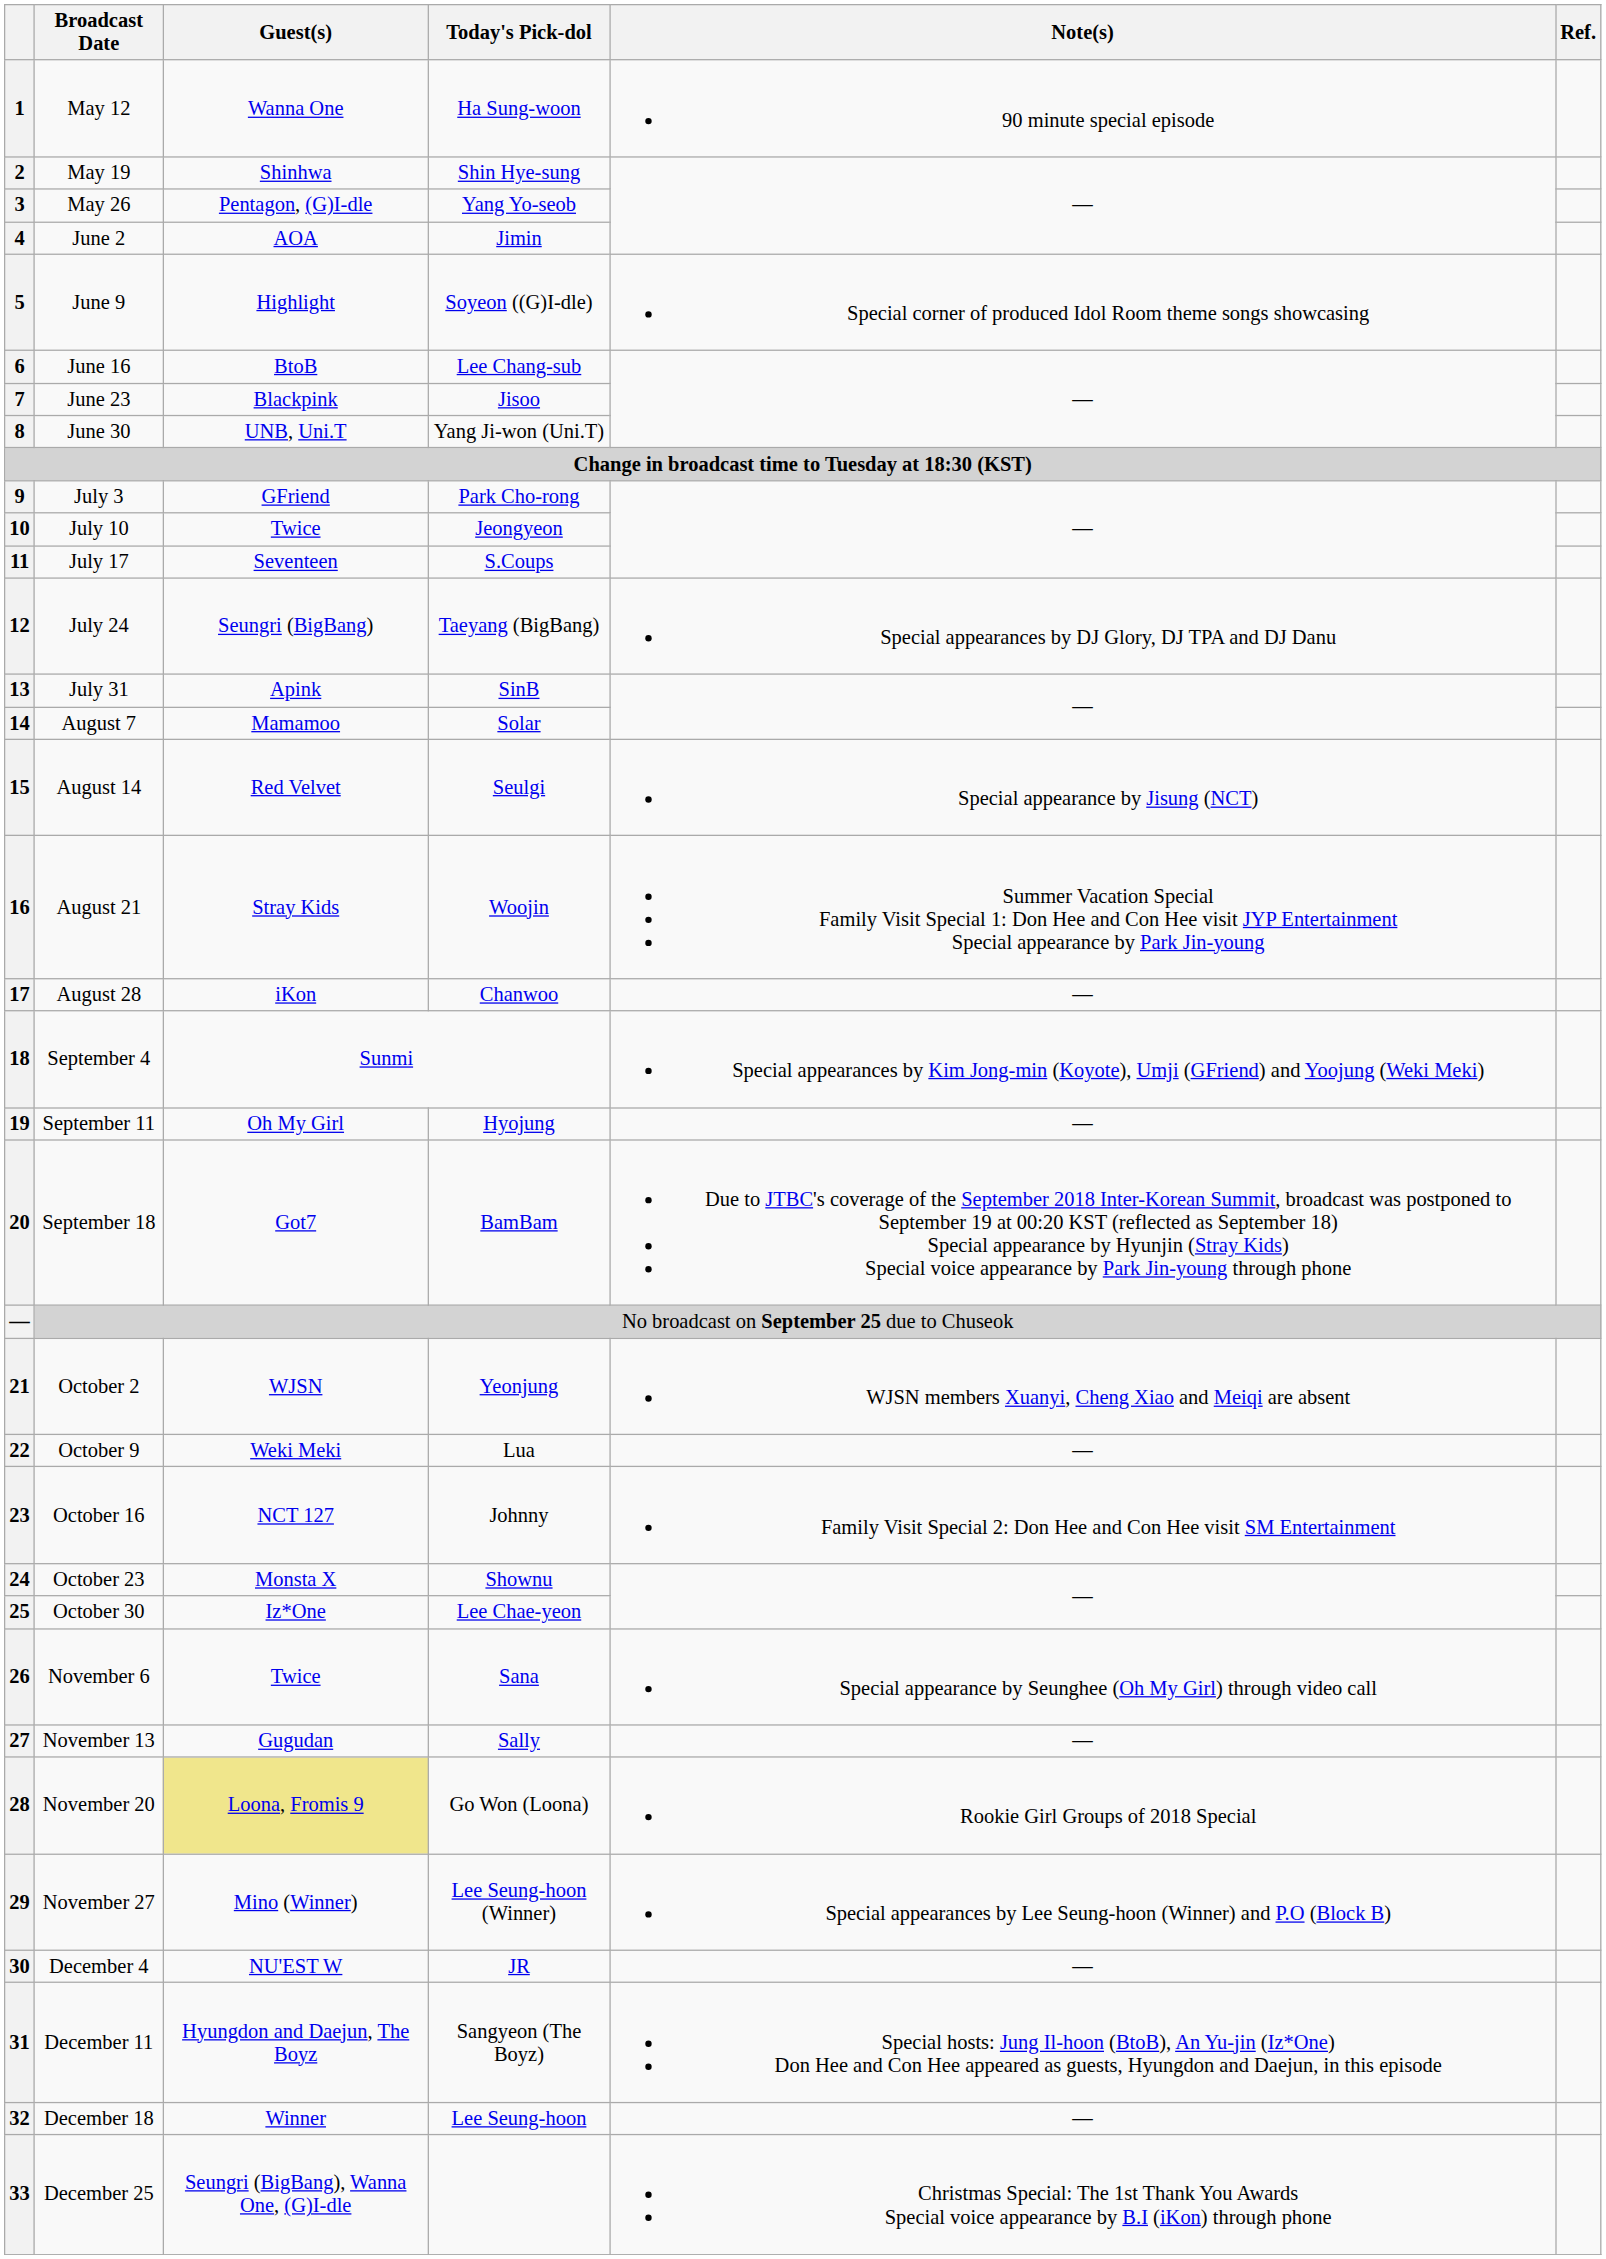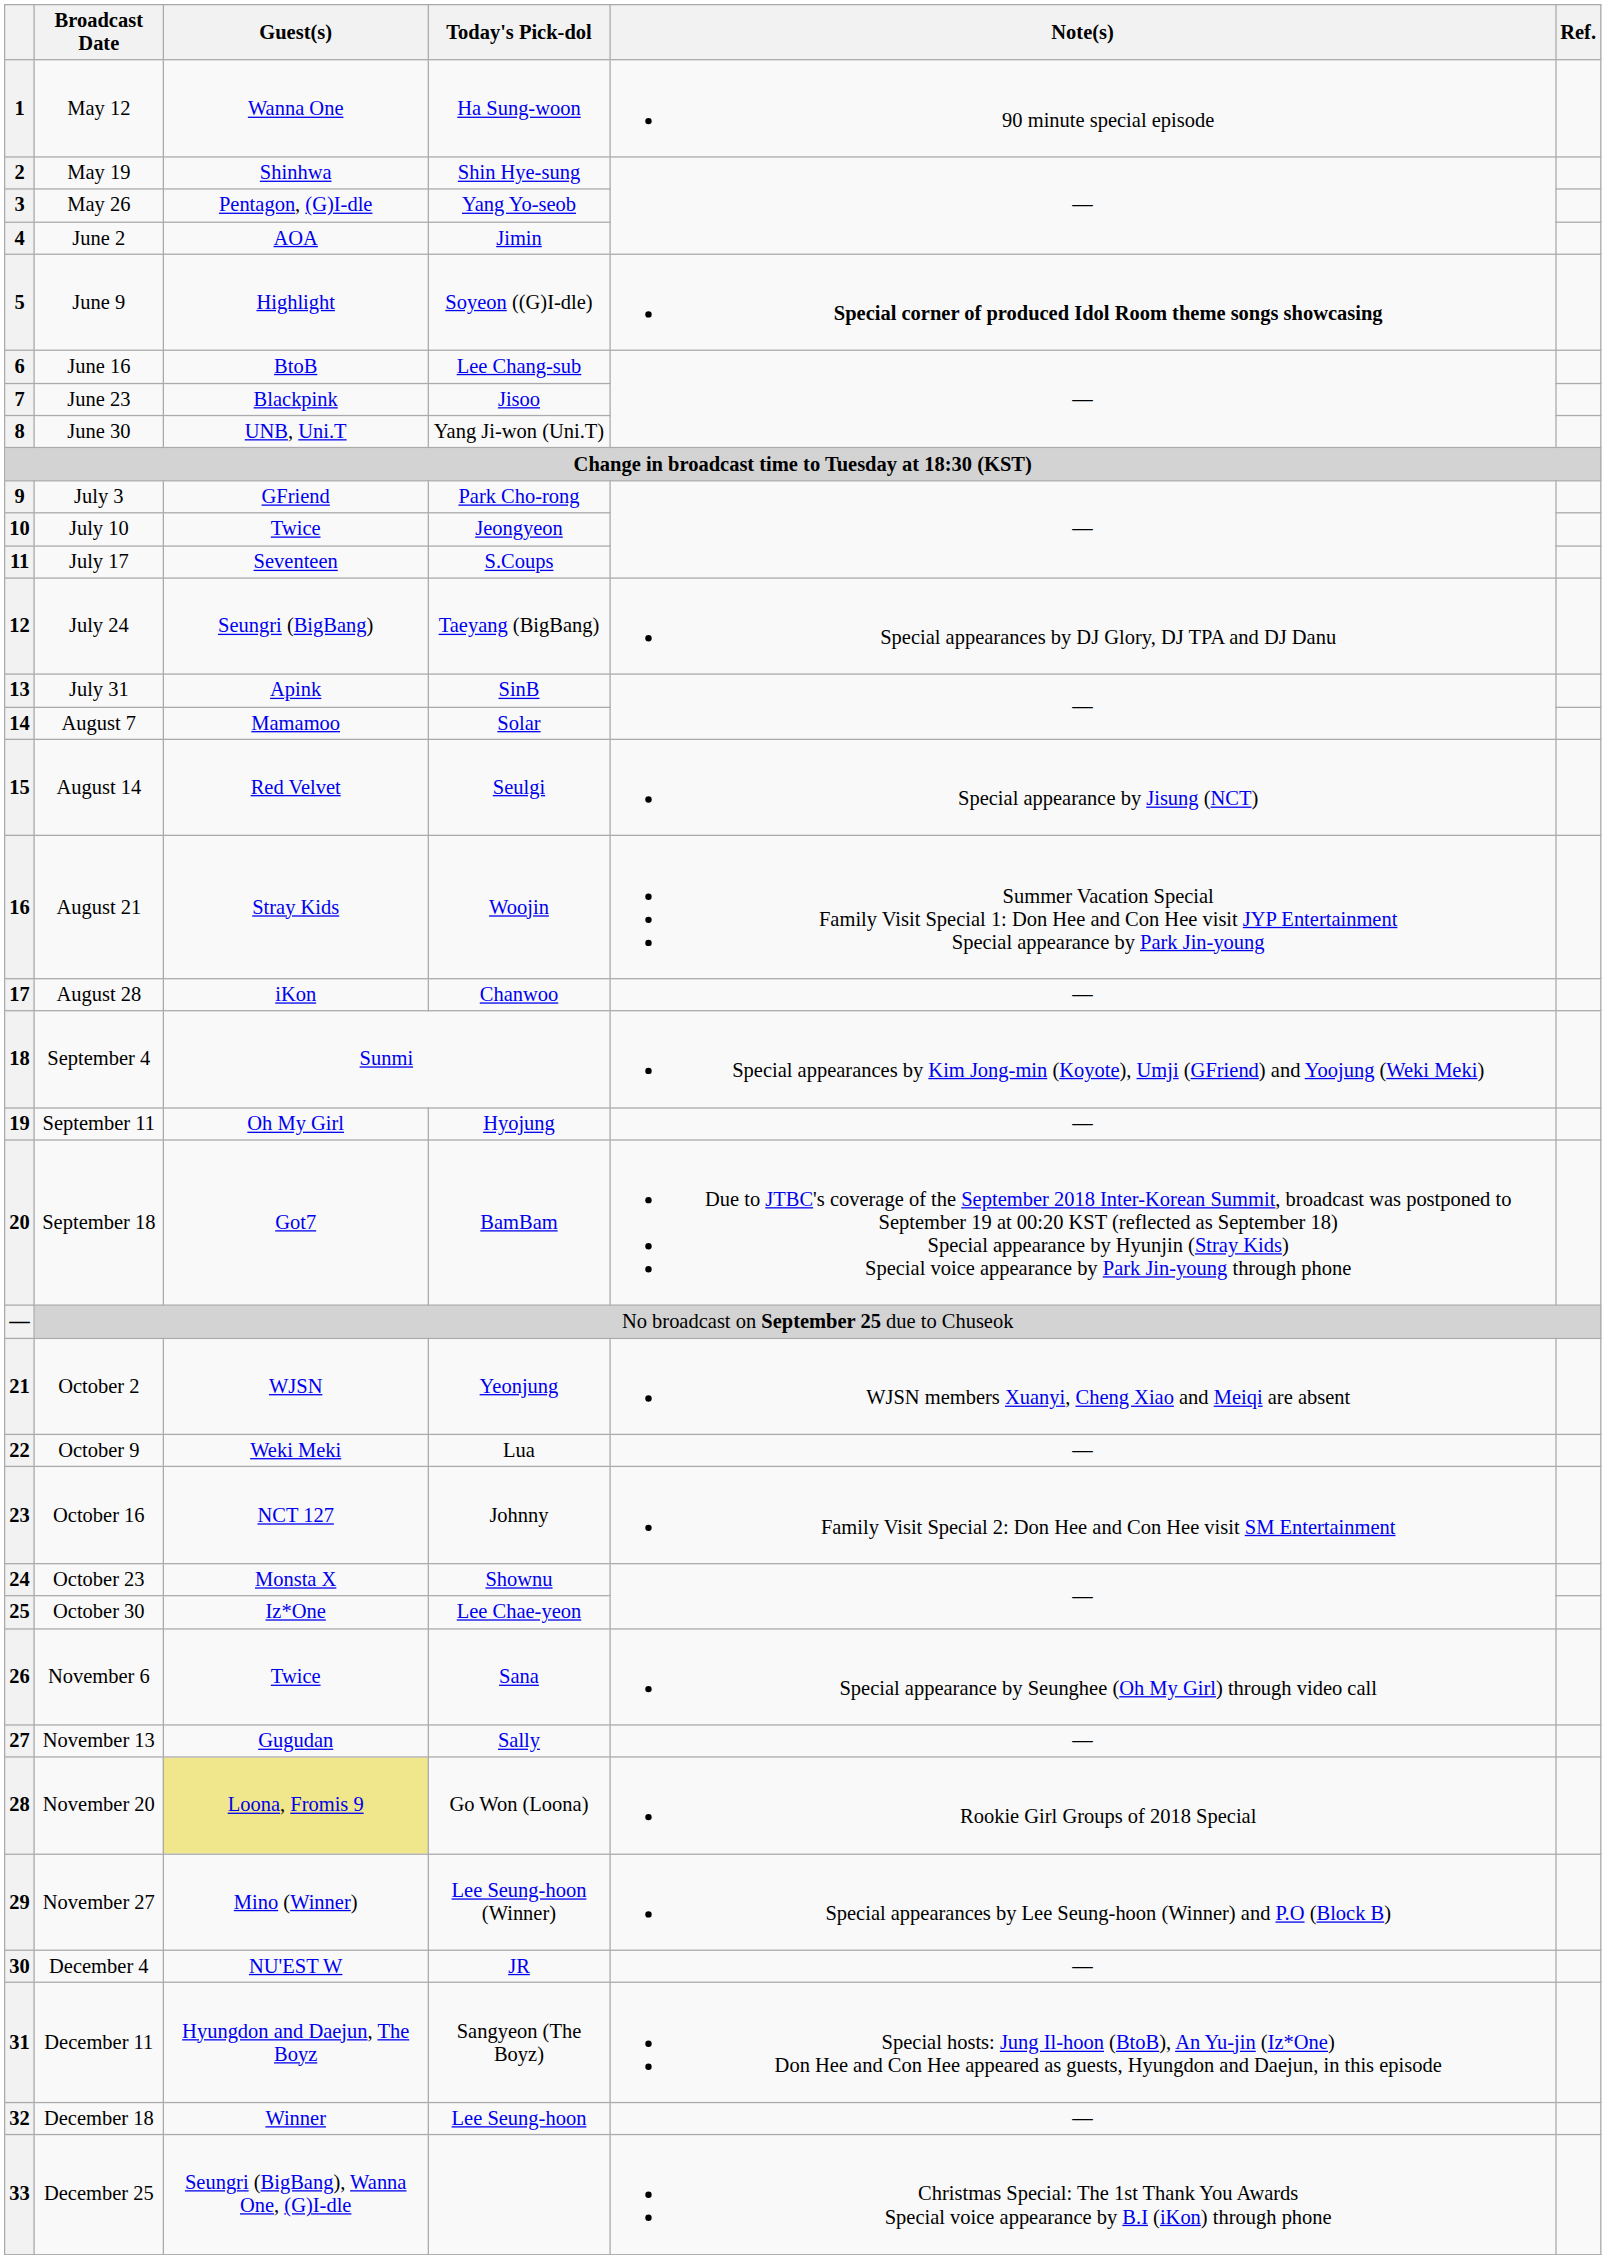(1083, 314) normal -> (1083, 314) bold
